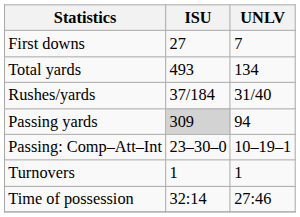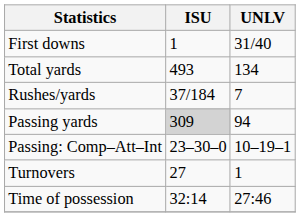(178, 43) 27 -> (174, 43) 1
(238, 43) 7 -> (253, 43) 31/40
(253, 95) 31/40 -> (238, 95) 7
(174, 173) 1 -> (178, 173) 27
